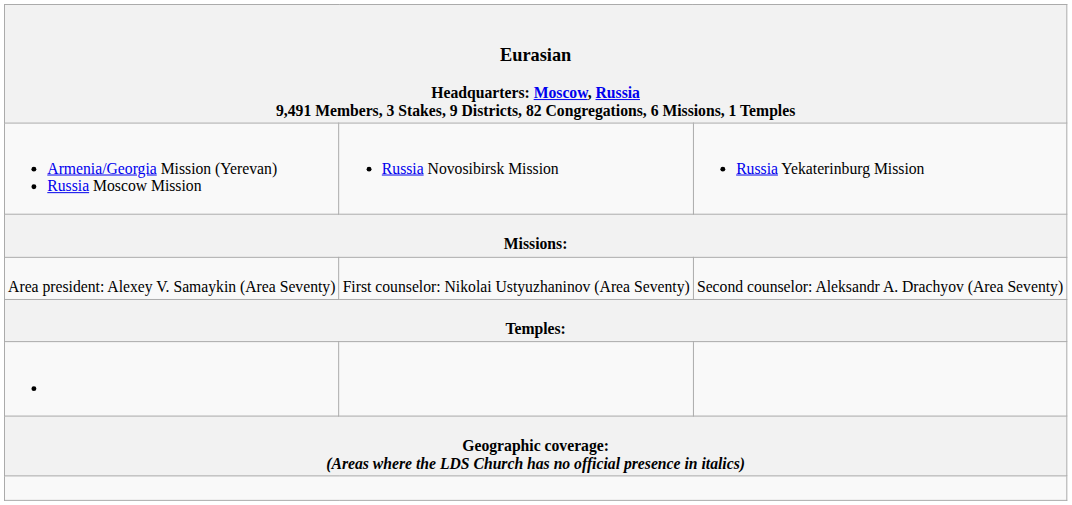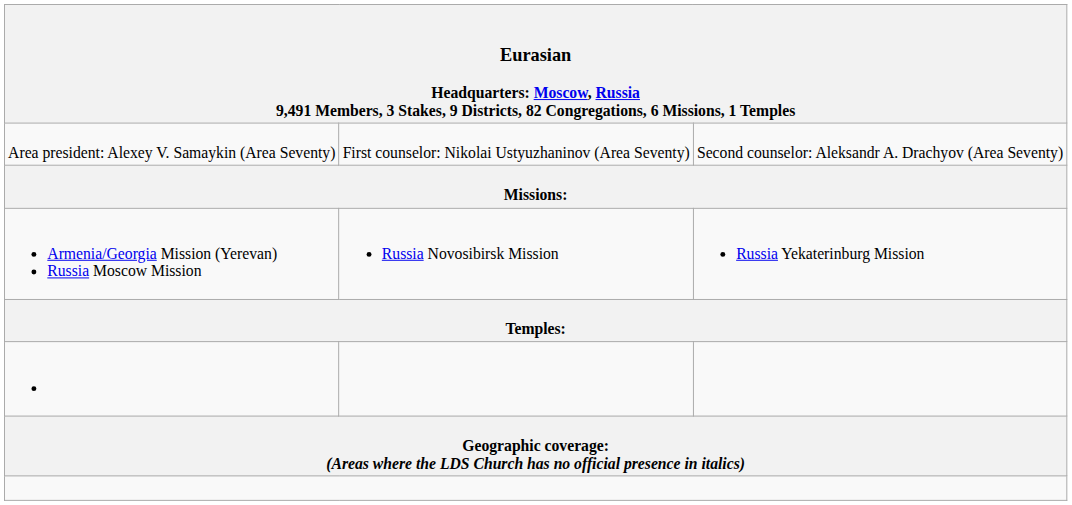rows swapped: (172, 286) <-> (172, 177)
